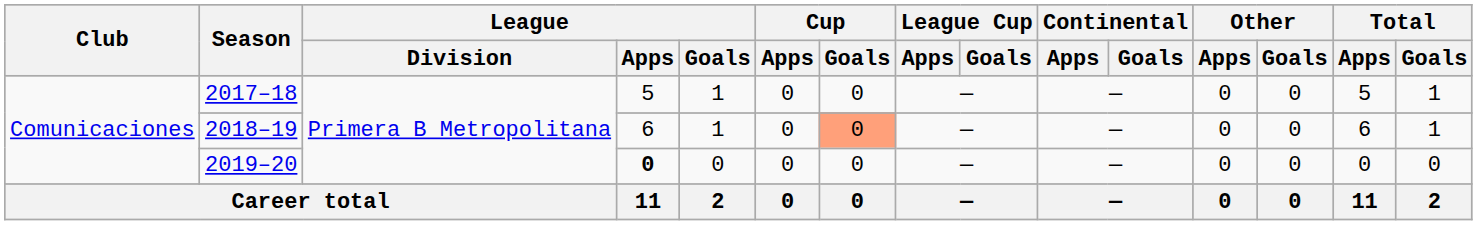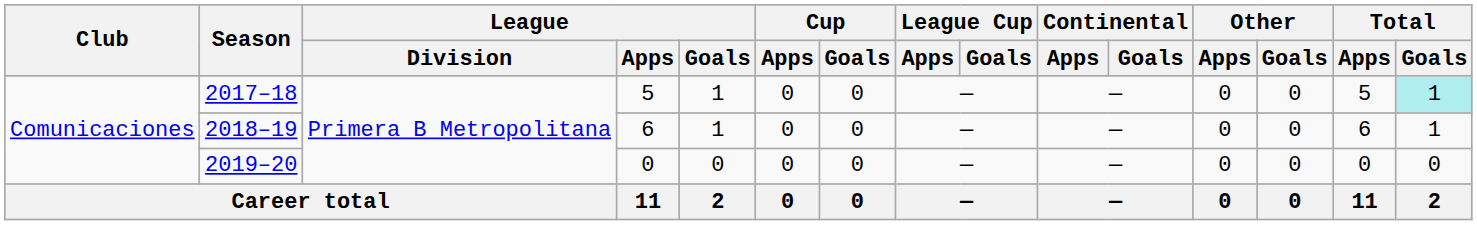(1434, 94) no background -> (1434, 94) paleturquoise background
(857, 130) lightsalmon background -> (857, 130) no background
(648, 166) bold -> (648, 166) normal
